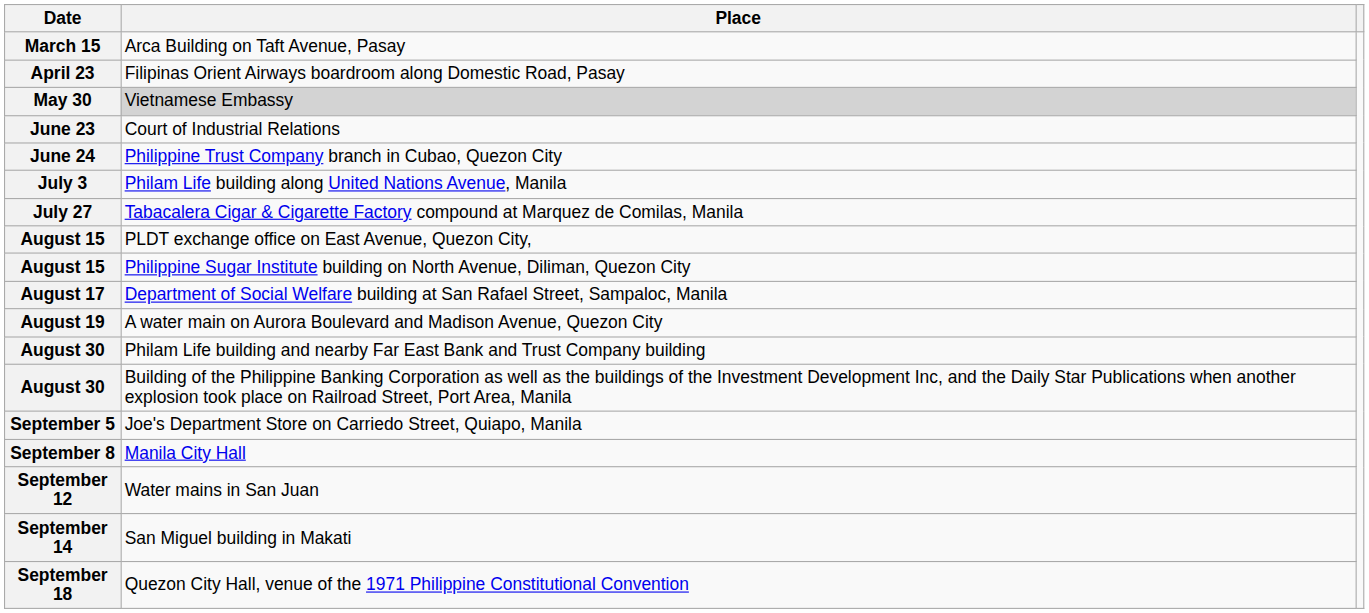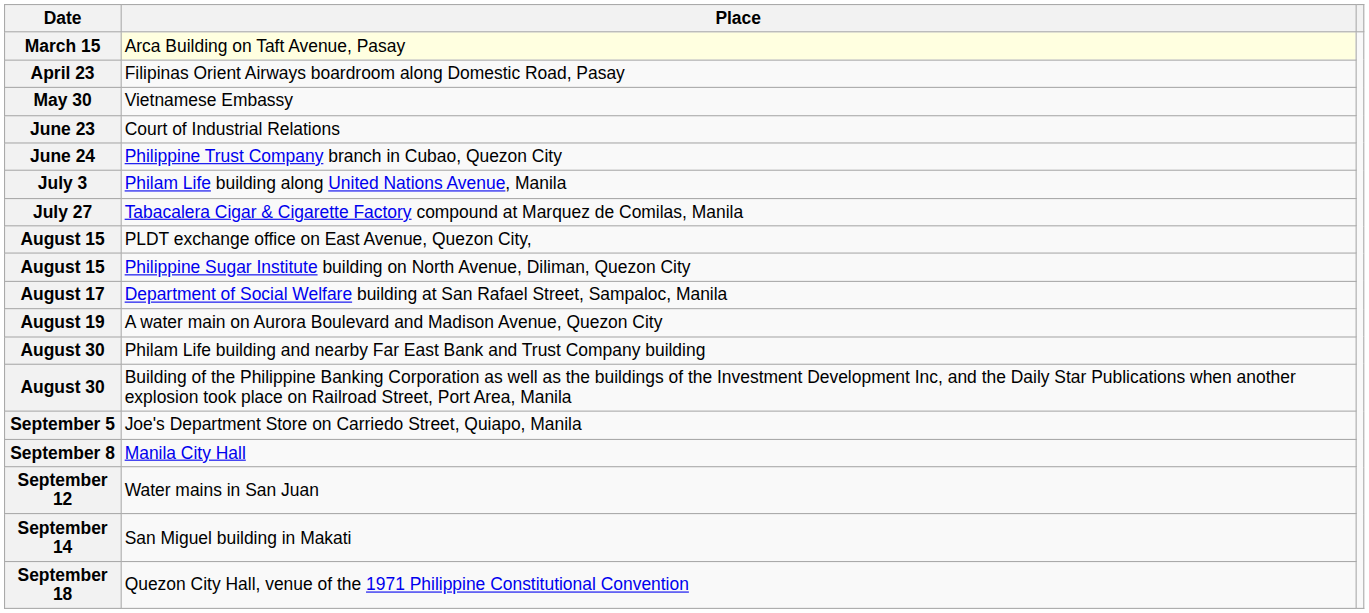(265, 45) no background -> (265, 45) lightyellow background
(209, 101) lightgrey background -> (209, 101) no background
